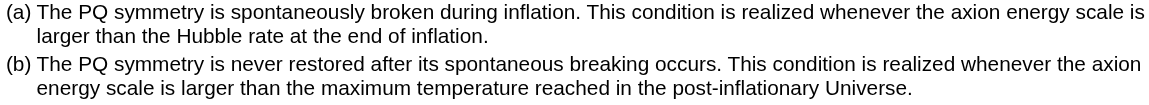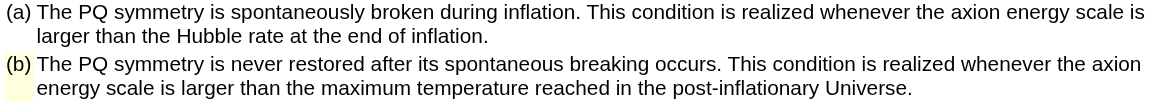(19, 64) no background -> (19, 64) lightyellow background
